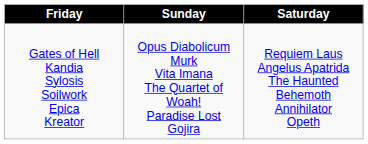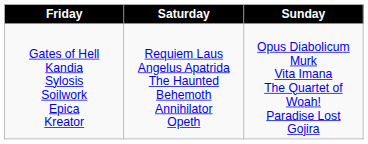columns swapped: (303, 14) <-> (184, 14)
